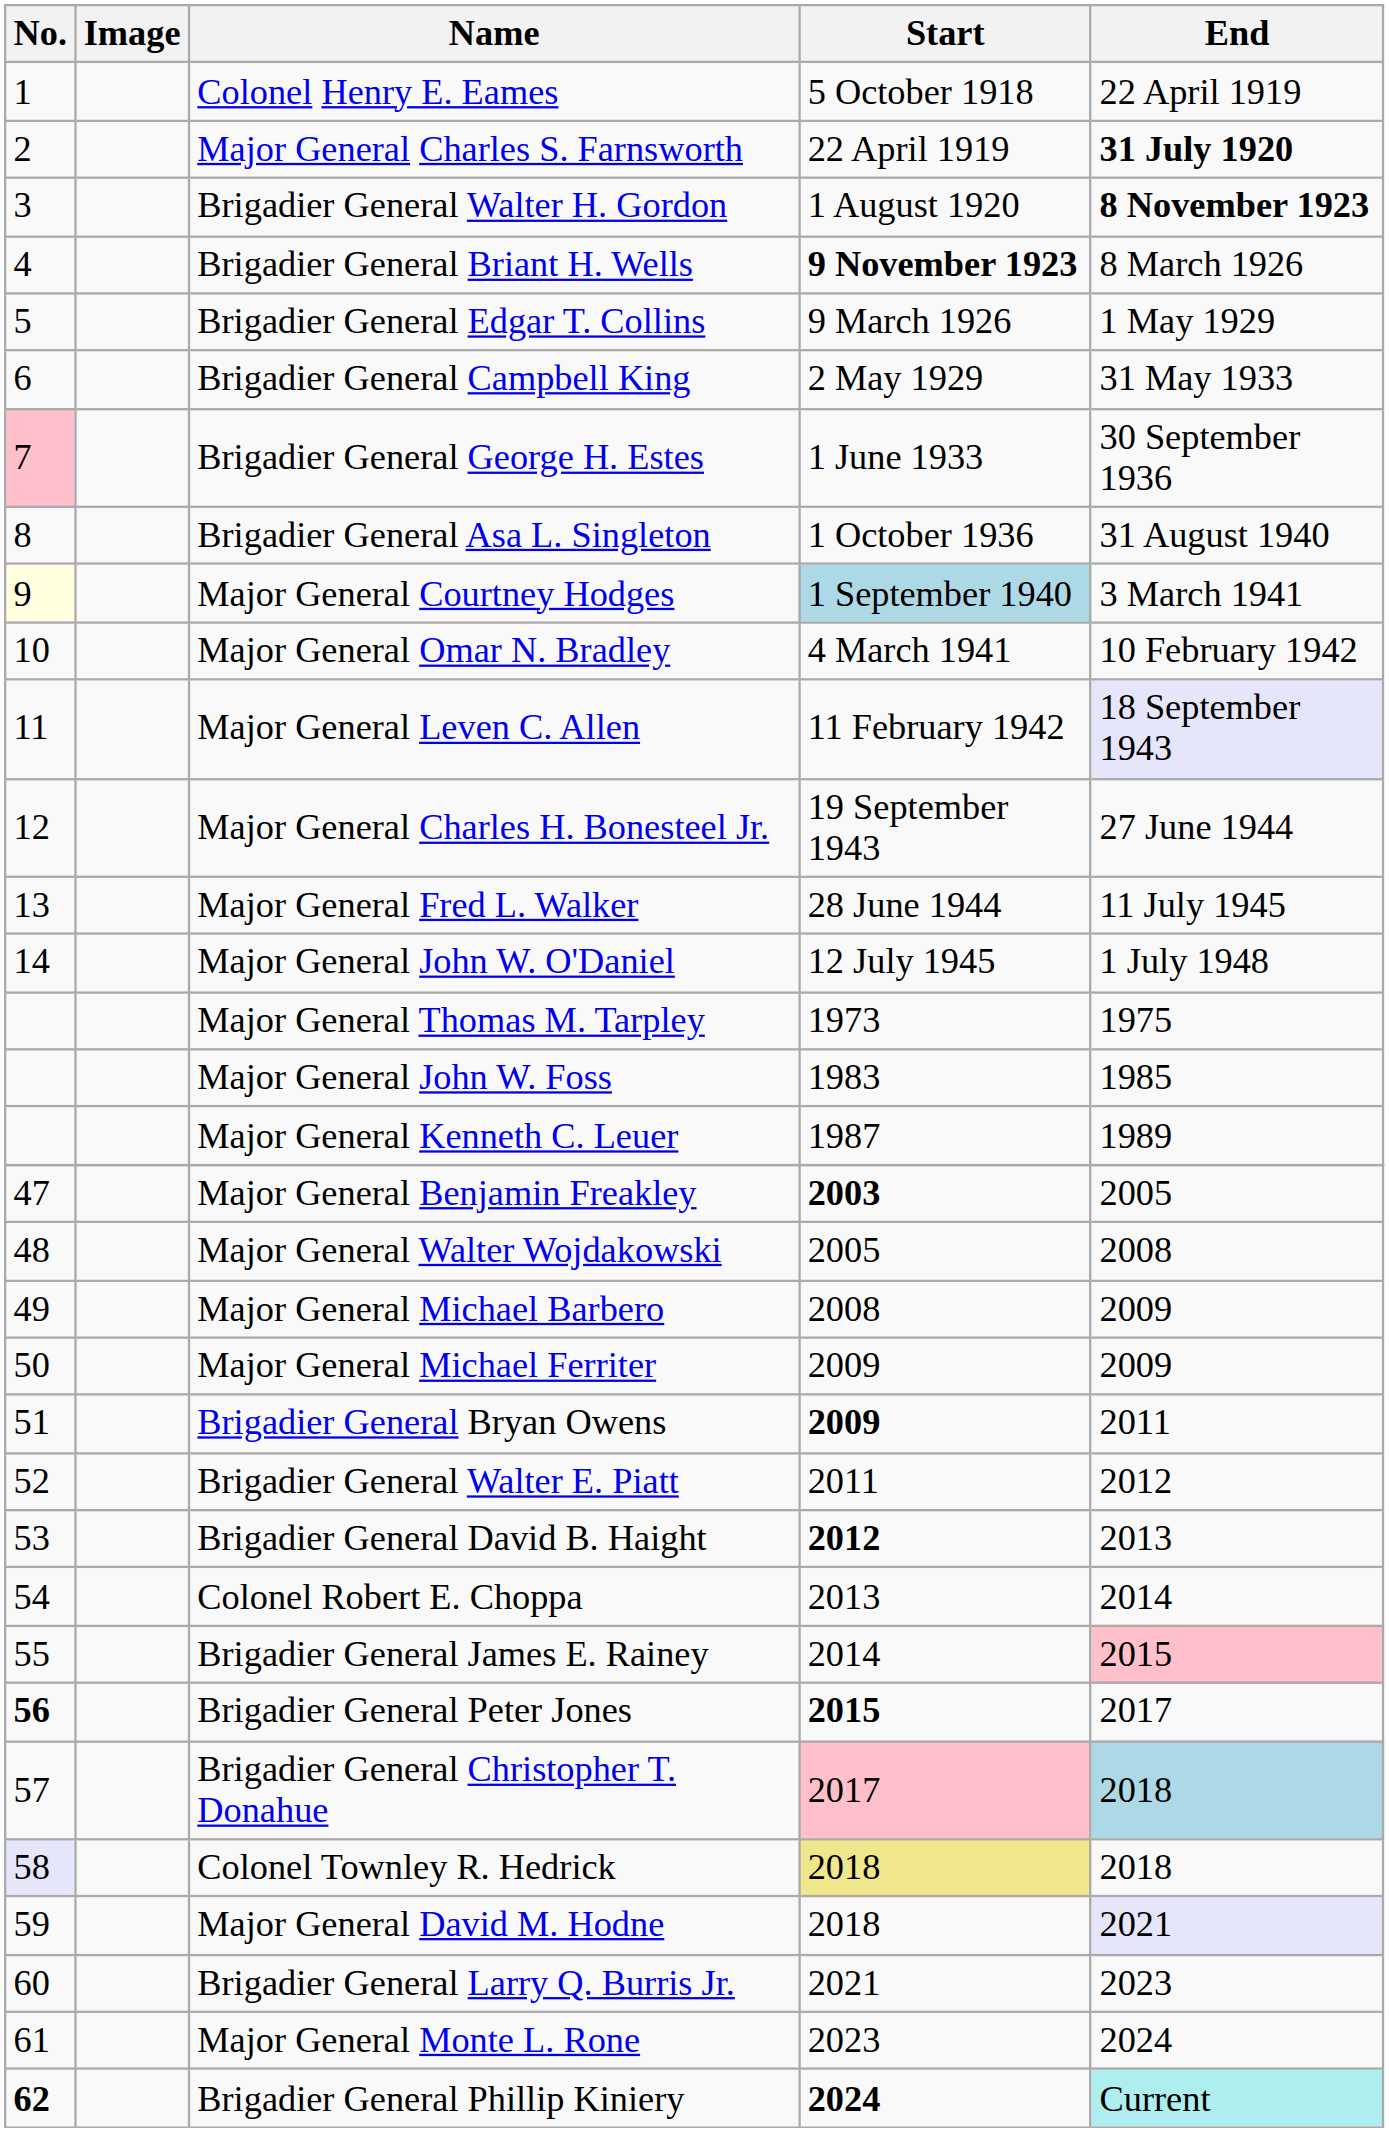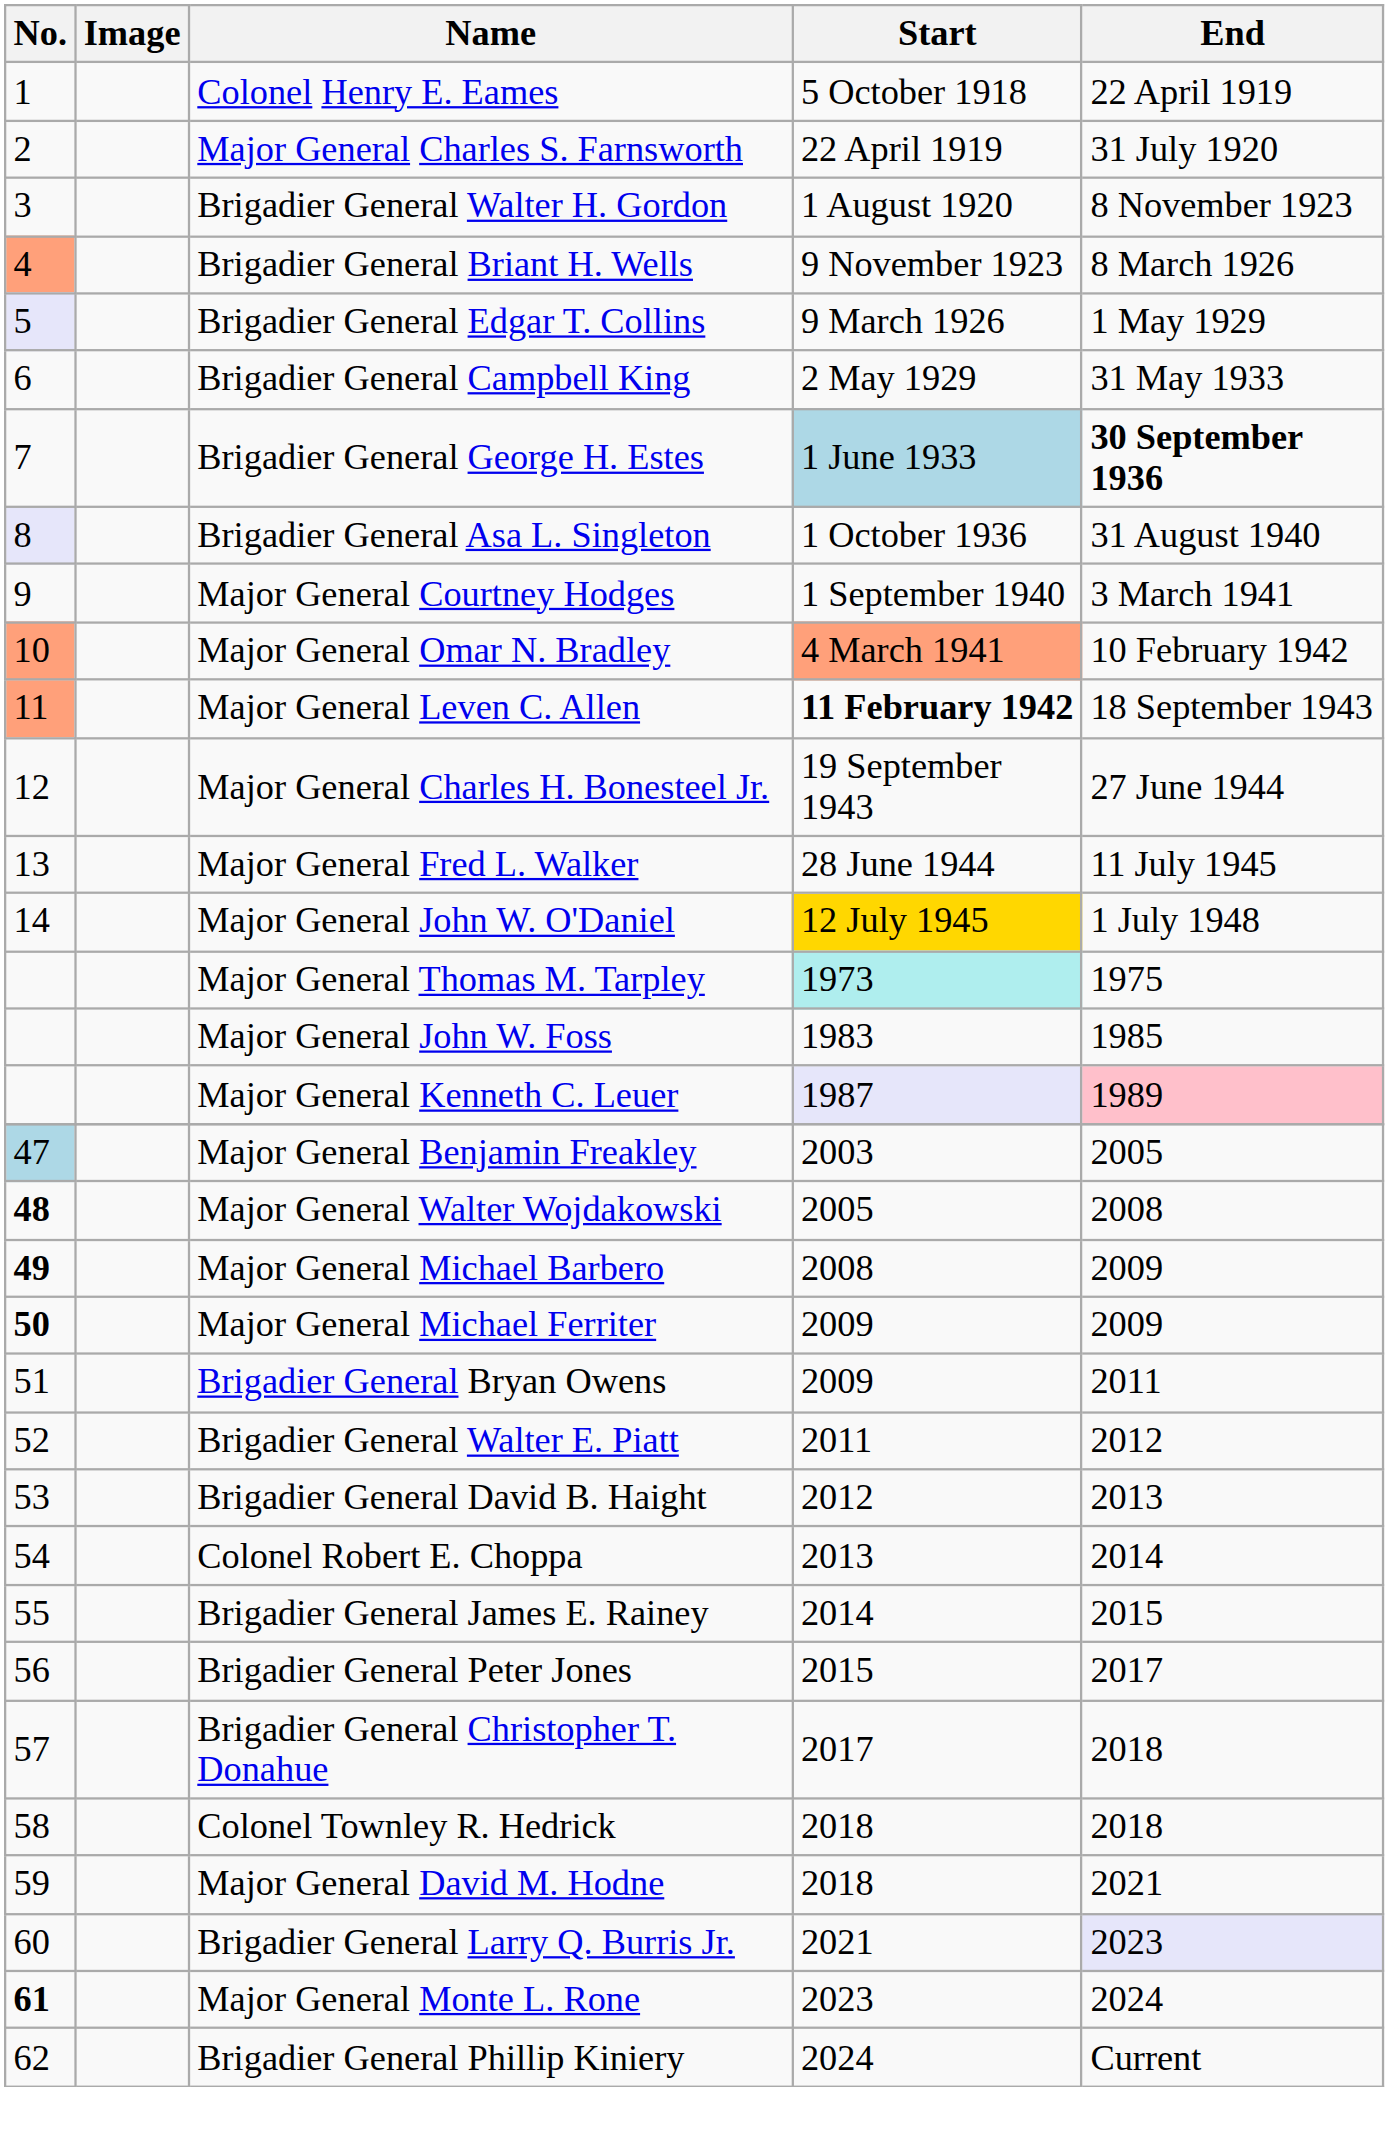(1196, 148) bold -> (1184, 148) normal
(1234, 206) bold -> (1222, 206) normal
(23, 263) no background -> (23, 263) lightsalmon background
(943, 263) bold -> (932, 263) normal
(23, 321) no background -> (23, 321) lavender background
(23, 456) pink background -> (23, 456) no background
(895, 456) no background -> (889, 456) lightblue background
(1200, 456) normal -> (1196, 456) bold
(23, 534) no background -> (23, 534) lavender background
(23, 592) lightyellow background -> (23, 592) no background
(940, 592) lightblue background -> (933, 592) no background
(32, 650) no background -> (32, 650) lightsalmon background
(910, 650) no background -> (903, 650) lightsalmon background
(31, 728) no background -> (31, 707) lightsalmon background
(936, 728) normal -> (937, 707) bold
(1200, 728) lavender background -> (1232, 707) no background
(902, 962) no background -> (895, 921) gold background
(844, 1019) no background -> (837, 979) paleturquoise background
(844, 1135) no background -> (837, 1094) lavender background
(1136, 1135) no background -> (1127, 1094) pink background
(32, 1192) no background -> (32, 1151) lightblue background
(844, 1192) bold -> (837, 1151) normal
(32, 1250) normal -> (32, 1209) bold
(32, 1307) normal -> (32, 1267) bold
(32, 1365) normal -> (32, 1324) bold
(844, 1423) bold -> (837, 1382) normal
(844, 1538) bold -> (837, 1497) normal
(1136, 1653) pink background -> (1127, 1612) no background
(32, 1711) bold -> (32, 1670) normal
(844, 1711) bold -> (837, 1670) normal
(844, 1789) pink background -> (837, 1748) no background
(1136, 1789) lightblue background -> (1127, 1748) no background
(32, 1867) lavender background -> (32, 1826) no background
(844, 1867) khaki background -> (837, 1826) no background
(1136, 1924) lavender background -> (1127, 1883) no background
(1136, 1982) no background -> (1127, 1941) lavender background
(32, 2039) normal -> (32, 1999) bold
(32, 2097) bold -> (32, 2056) normal
(844, 2097) bold -> (837, 2056) normal
(1155, 2097) paleturquoise background -> (1146, 2056) no background
